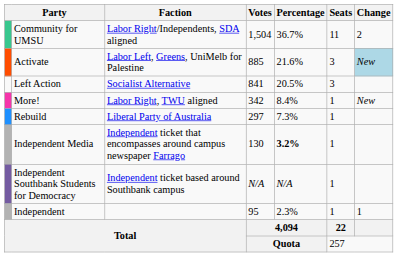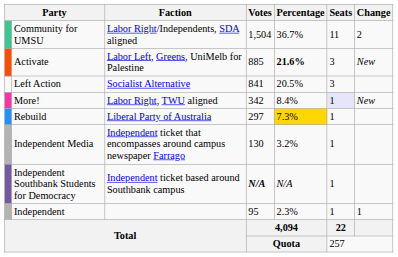(290, 62) normal -> (291, 62) bold
(366, 62) lightblue background -> (366, 62) no background
(332, 100) no background -> (332, 100) lavender background
(287, 116) no background -> (287, 116) gold background
(288, 144) bold -> (287, 144) normal
(256, 183) normal -> (257, 183) bold
